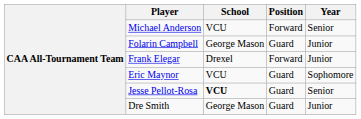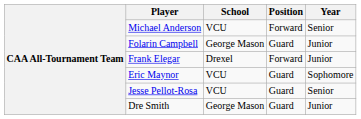(217, 91) bold -> (216, 91) normal
